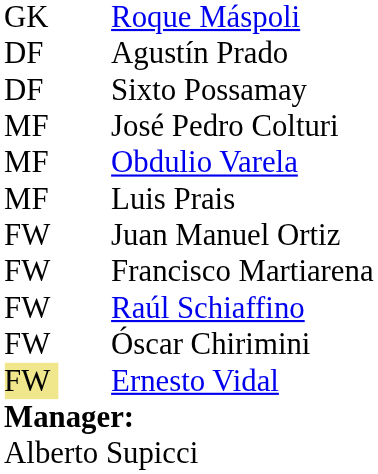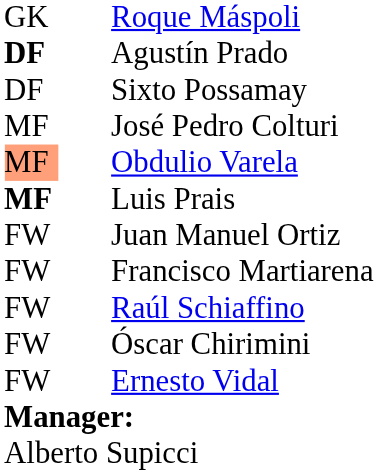(24, 53) normal -> (25, 53) bold
(26, 162) no background -> (26, 162) lightsalmon background
(26, 198) normal -> (28, 198) bold
(27, 380) khaki background -> (27, 380) no background
